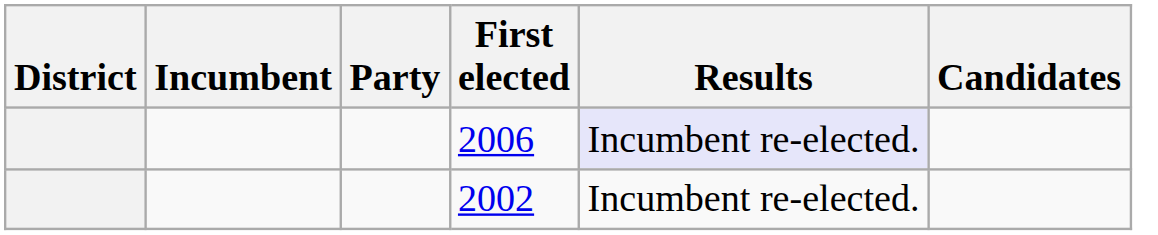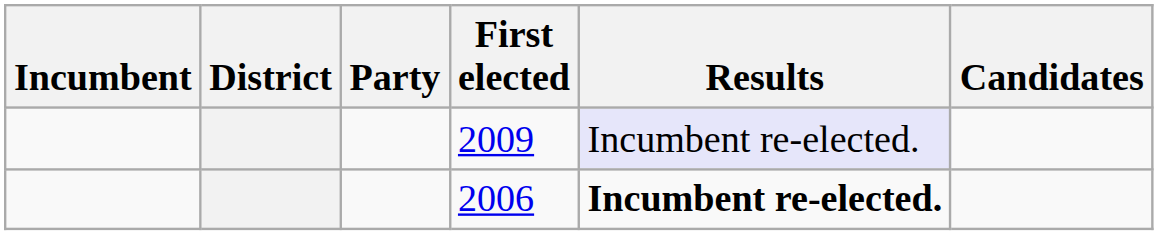columns swapped: (75, 77) <-> (243, 77)
(496, 137) 2006 -> (496, 137) 2009
(496, 198) 2002 -> (496, 198) 2006
(754, 198) normal -> (765, 198) bold
